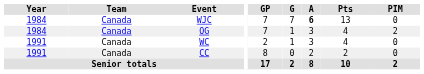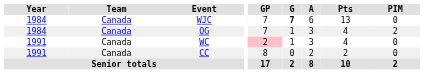(292, 20) normal -> (292, 20) bold
(311, 20) bold -> (311, 20) normal
(265, 42) no background -> (265, 42) pink background
